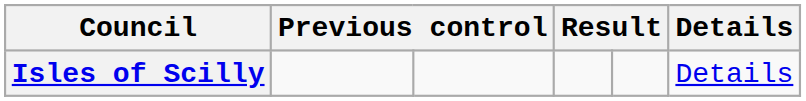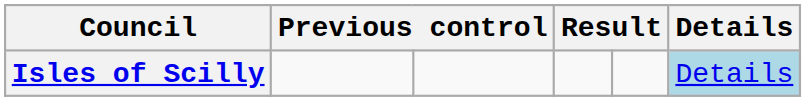(734, 74) no background -> (734, 74) lightblue background
